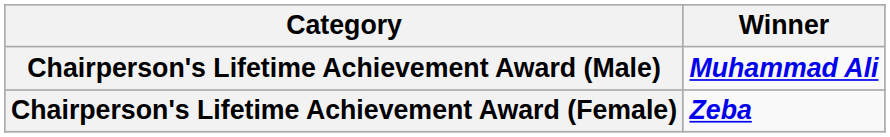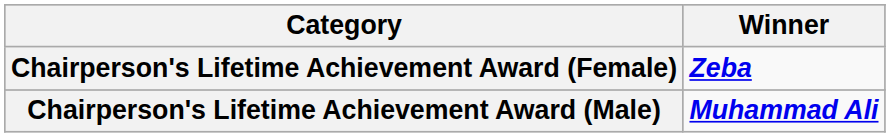rows swapped: (344, 68) <-> (344, 110)
